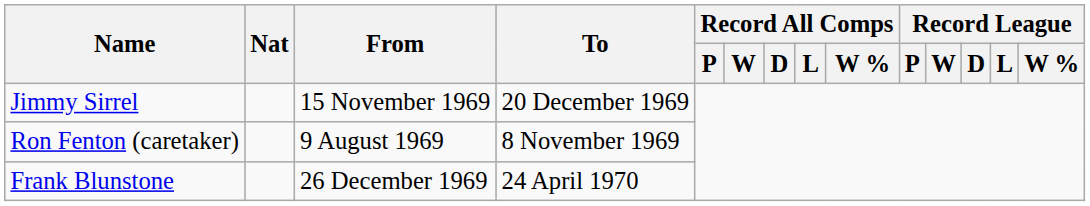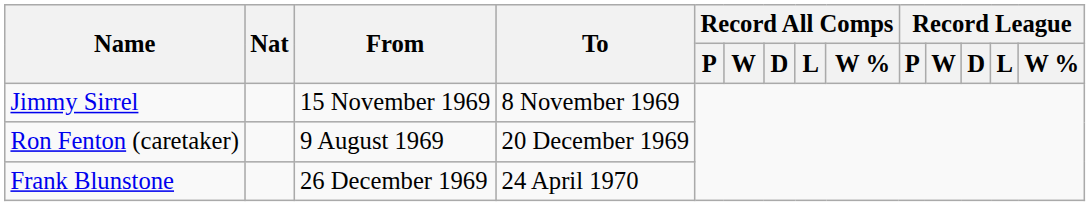(595, 102) 20 December 1969 -> (591, 102) 8 November 1969
(591, 141) 8 November 1969 -> (595, 141) 20 December 1969
